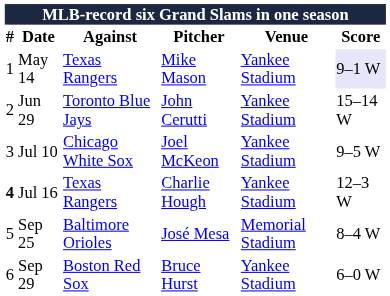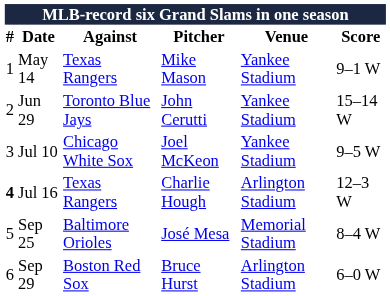(358, 68) lavender background -> (358, 68) no background
(268, 192) Yankee Stadium -> (273, 192) Arlington Stadium
(268, 274) Yankee Stadium -> (273, 274) Arlington Stadium
